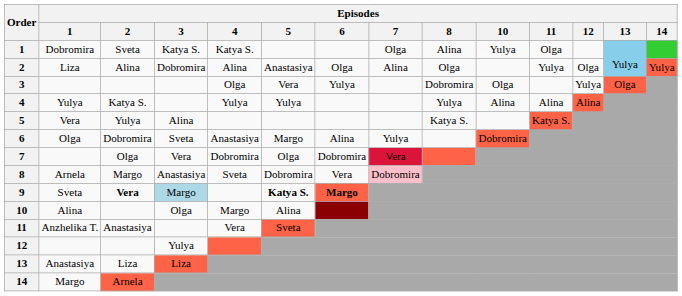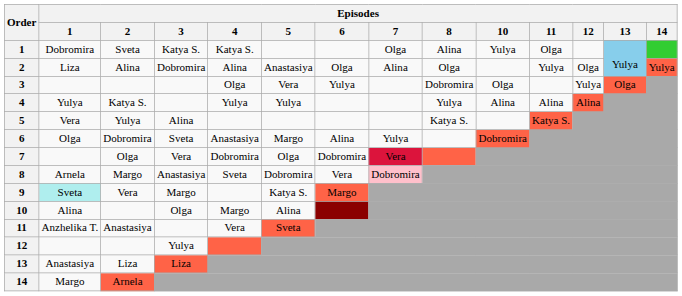(70, 192) no background -> (70, 192) paleturquoise background
(128, 192) bold -> (128, 192) normal
(181, 192) lightblue background -> (181, 192) no background
(288, 192) bold -> (288, 192) normal
(342, 192) bold -> (342, 192) normal
